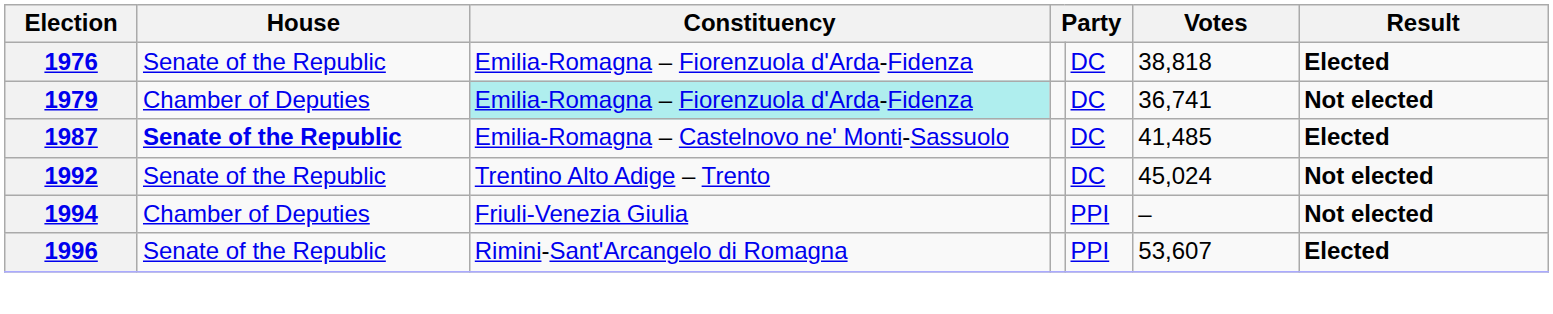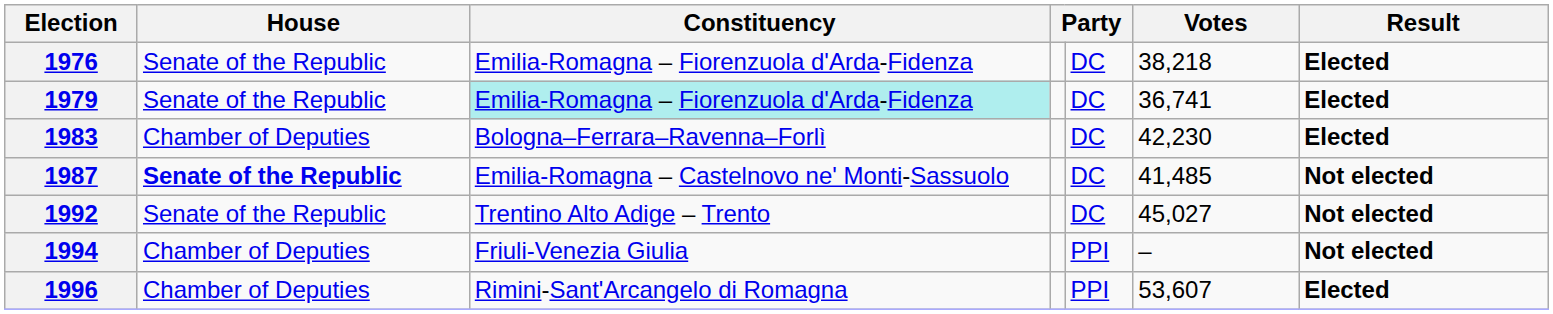(1175, 61) 38,818 -> (1175, 61) 38,218
(256, 99) Chamber of Deputies -> (264, 99) Senate of the Republic
(1369, 99) Not elected -> (1347, 99) Elected
+ row: (71, 137)
(1347, 137) Elected -> (1369, 175) Not elected
(1175, 175) 45,024 -> (1175, 213) 45,027
(264, 251) Senate of the Republic -> (256, 289) Chamber of Deputies
